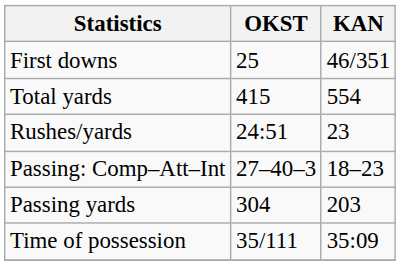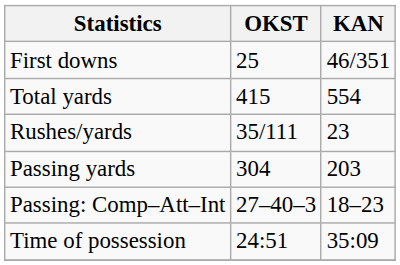(262, 132) 24:51 -> (267, 132) 35/111
rows swapped: (73, 204) <-> (118, 168)
(267, 241) 35/111 -> (262, 241) 24:51
